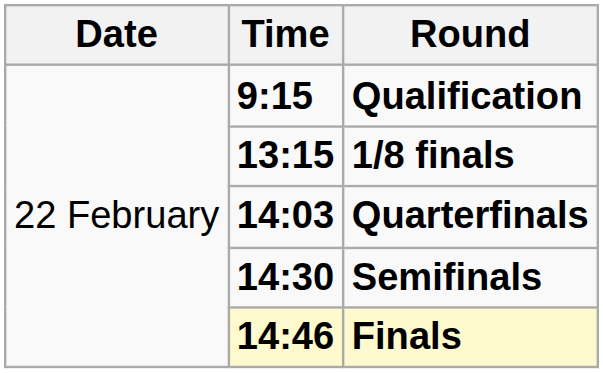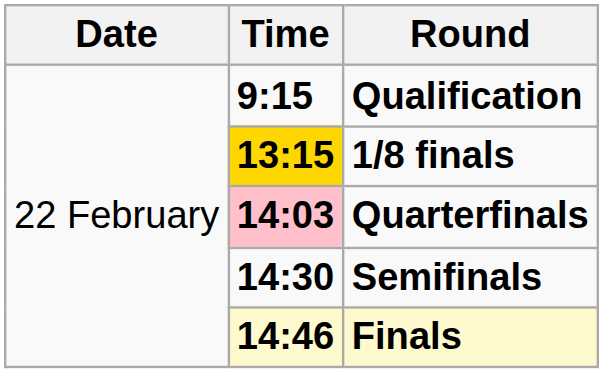(286, 155) no background -> (286, 155) gold background
(286, 215) no background -> (286, 215) pink background
